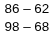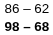(27, 26) normal -> (27, 26) bold
